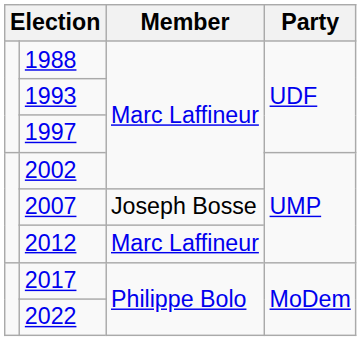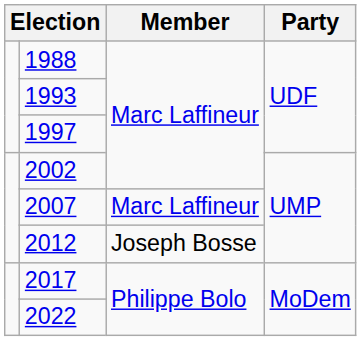(184, 206) Joseph Bosse -> (185, 206) Marc Laffineur
(185, 243) Marc Laffineur -> (184, 243) Joseph Bosse
